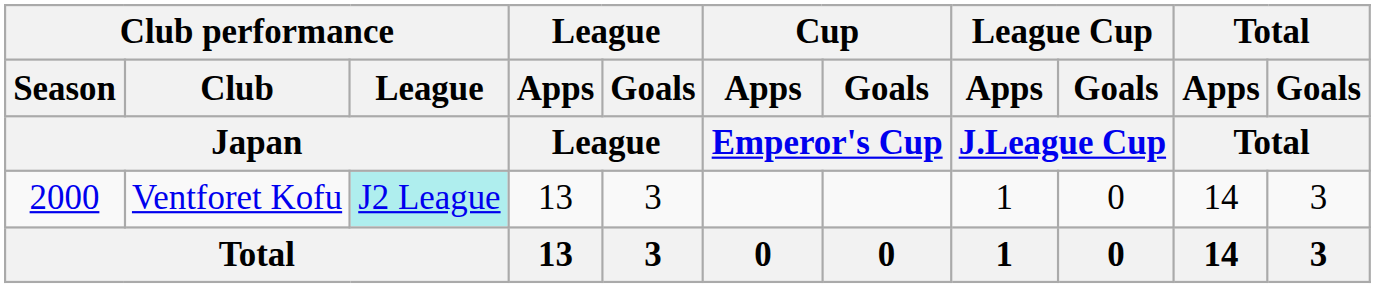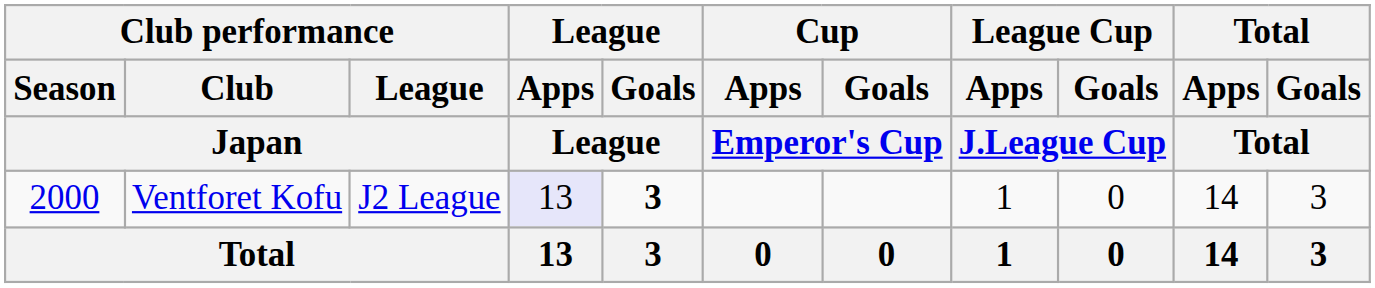(429, 198) paleturquoise background -> (429, 198) no background
(555, 198) no background -> (555, 198) lavender background
(653, 198) normal -> (653, 198) bold
